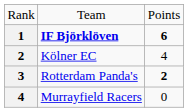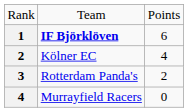(164, 35) bold -> (164, 35) normal
(164, 76) bold -> (164, 76) normal
